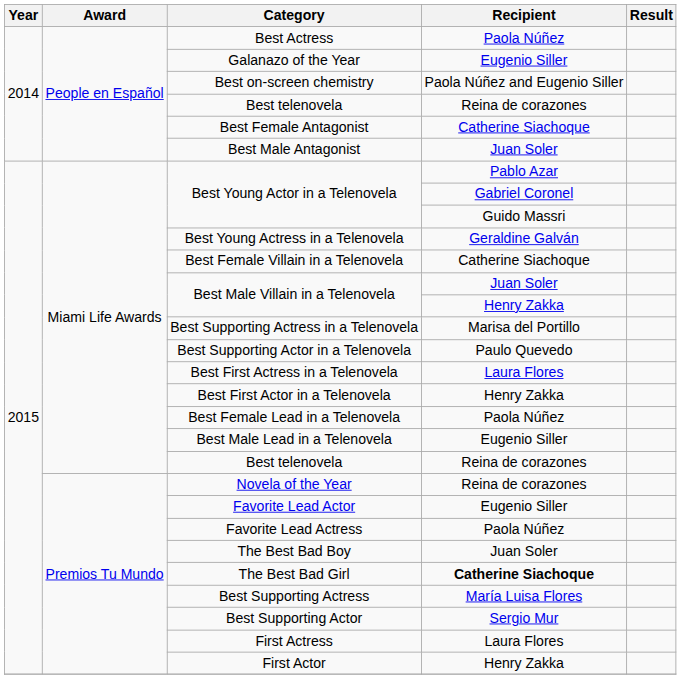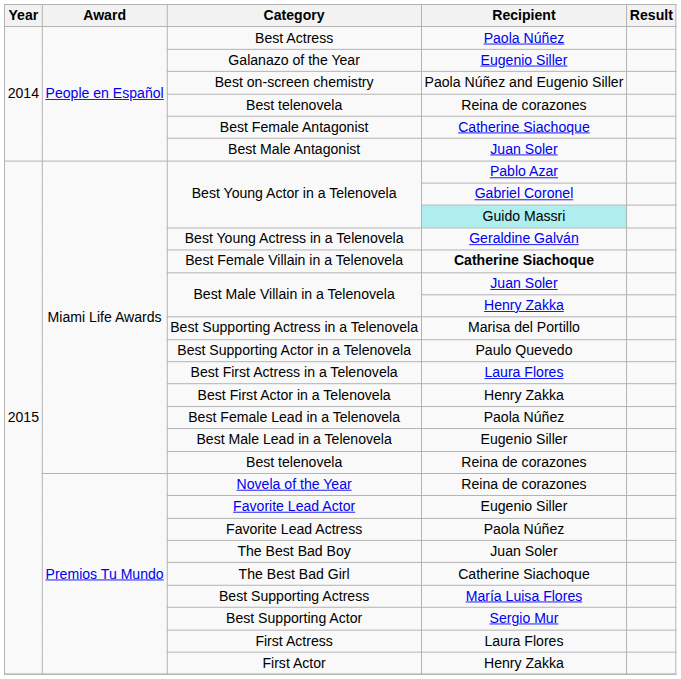(524, 216) no background -> (524, 216) paleturquoise background
(524, 261) normal -> (524, 261) bold
(524, 573) bold -> (524, 573) normal
